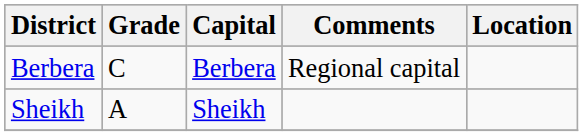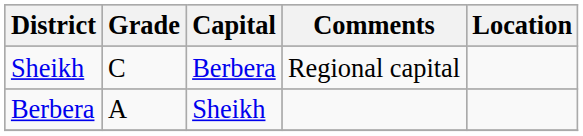(53, 67) Berbera -> (48, 67) Sheikh
(48, 109) Sheikh -> (53, 109) Berbera
